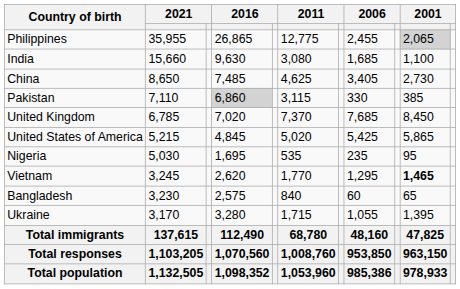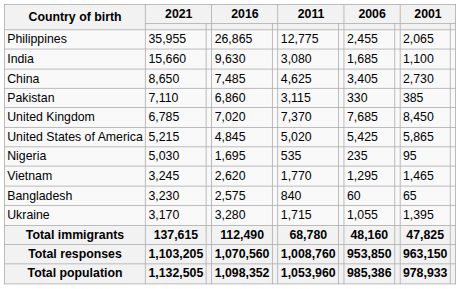(418, 39) lightgrey background -> (418, 39) no background
(230, 98) lightgrey background -> (230, 98) no background
(418, 176) bold -> (418, 176) normal
